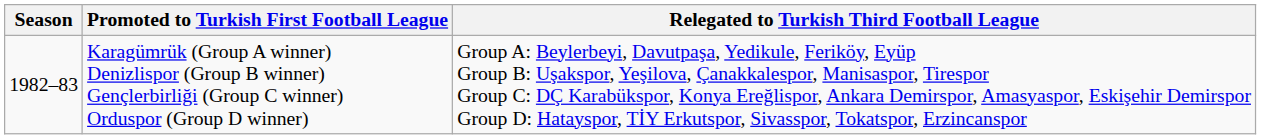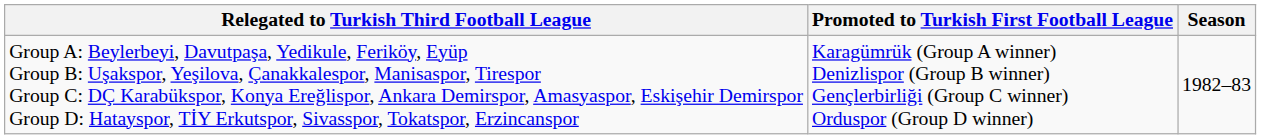columns swapped: (44, 20) <-> (854, 20)
